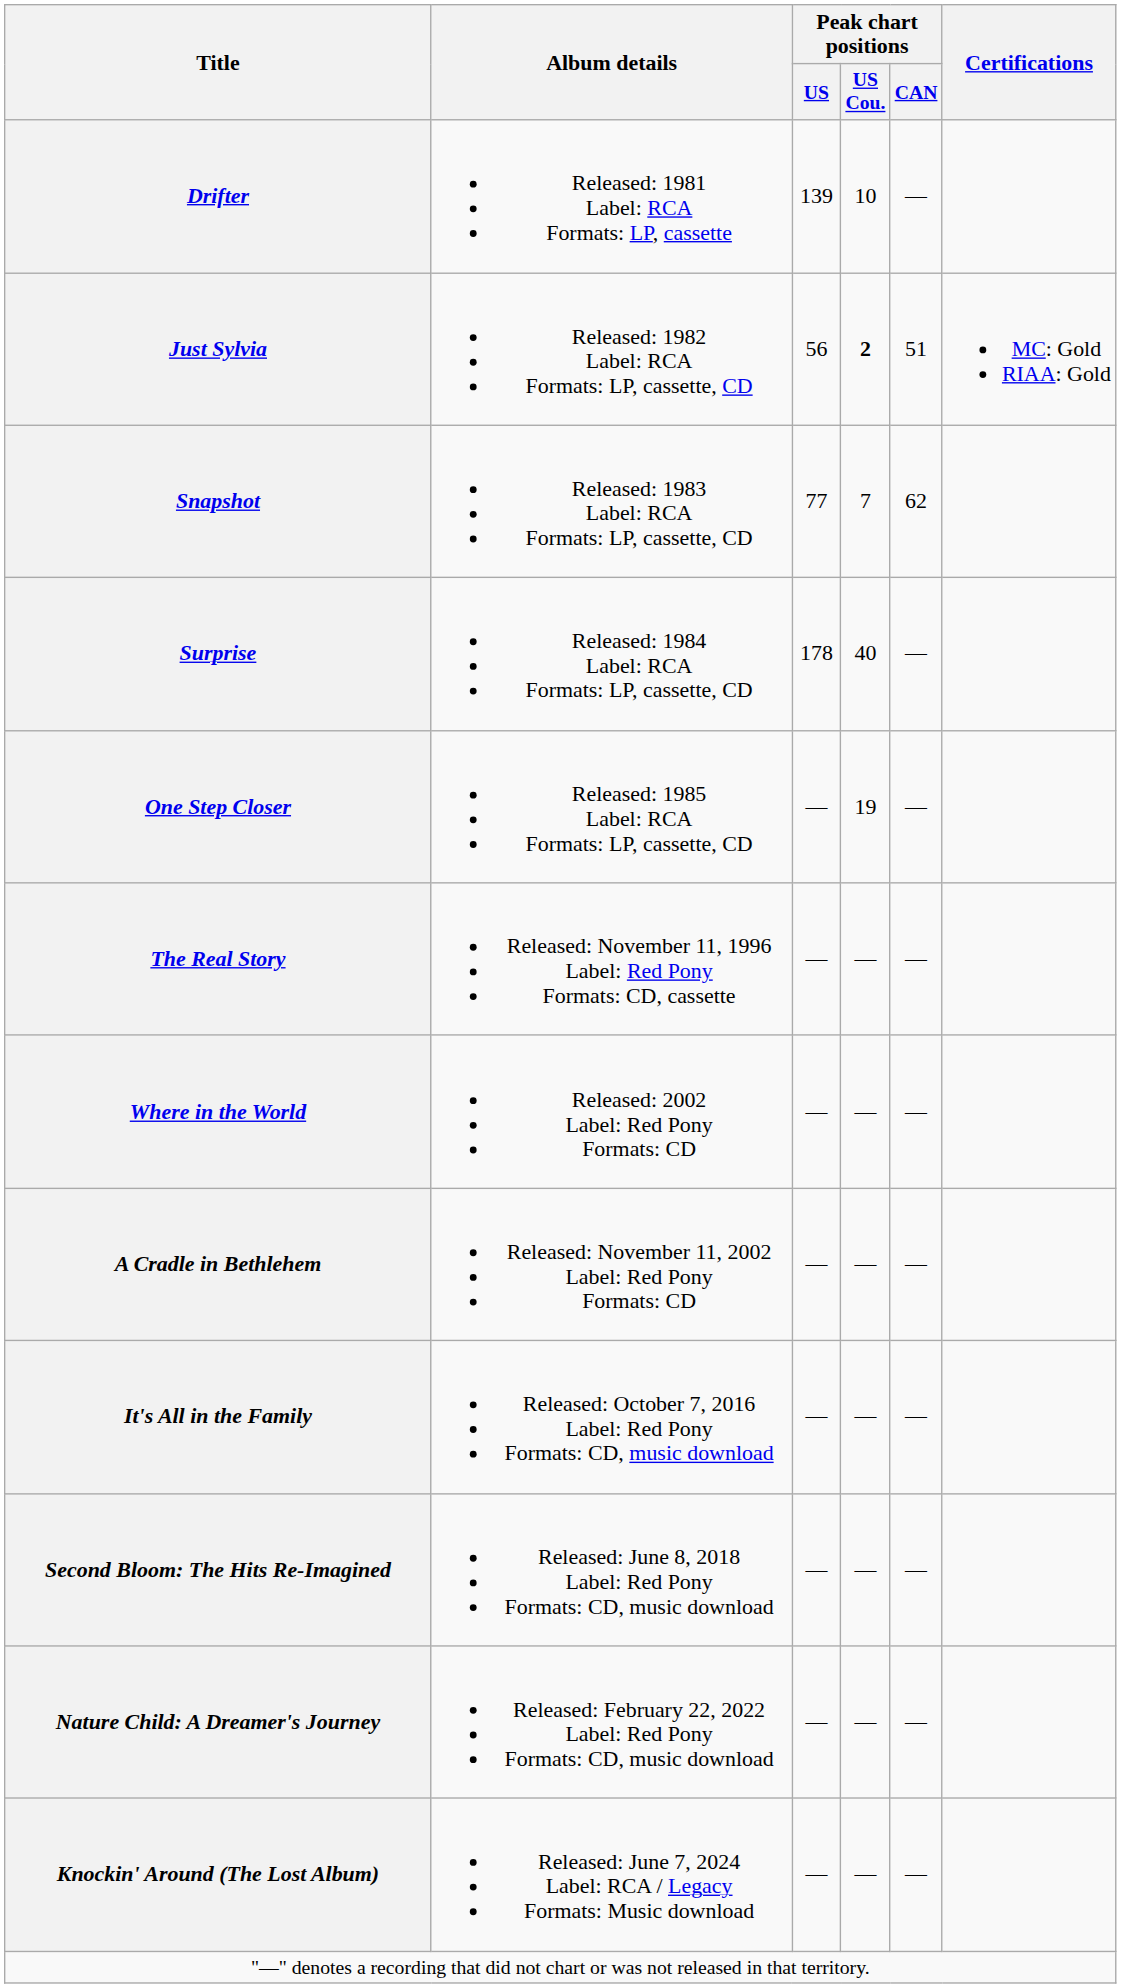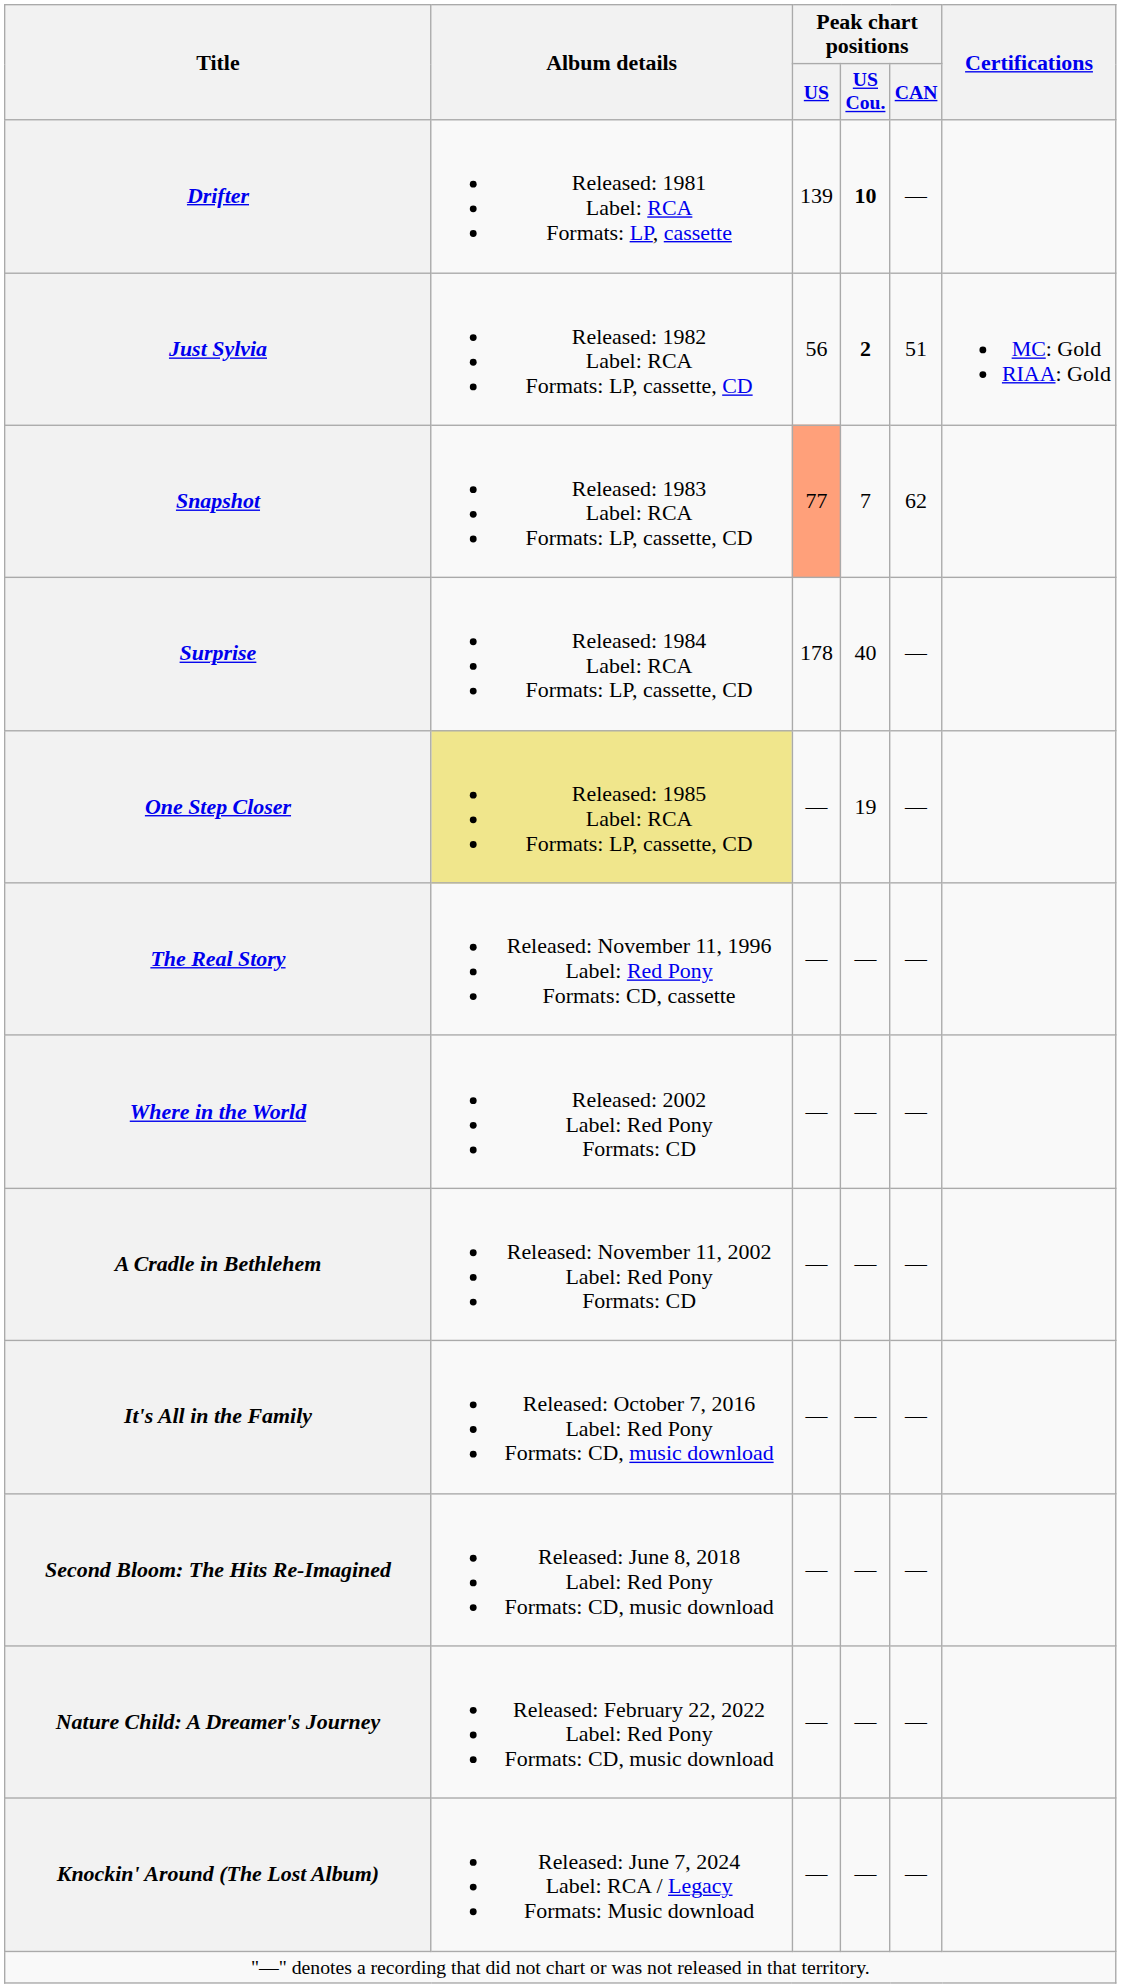(865, 196) normal -> (865, 196) bold
(816, 501) no background -> (816, 501) lightsalmon background
(612, 819) no background -> (612, 819) khaki background
